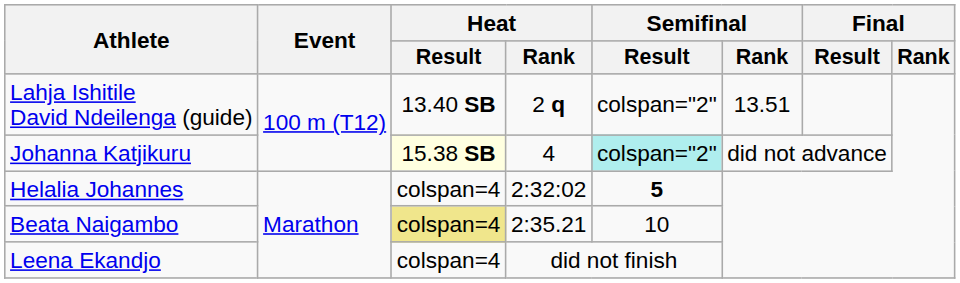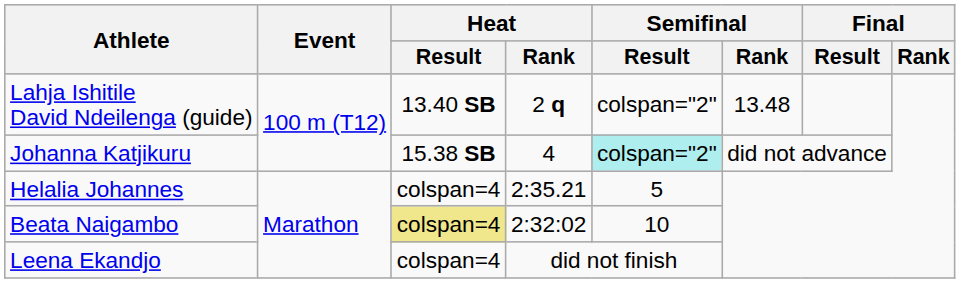(762, 105) 13.51 -> (762, 105) 13.48
(449, 153) lightyellow background -> (449, 153) no background
(549, 189) 2:32:02 -> (549, 189) 2:35.21
(657, 189) bold -> (657, 189) normal
(549, 225) 2:35.21 -> (549, 225) 2:32:02
